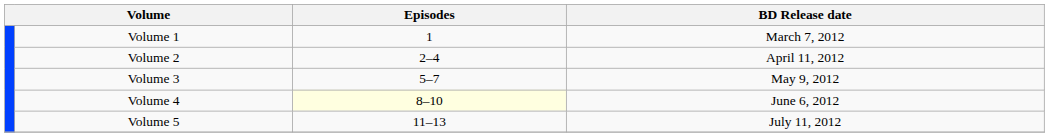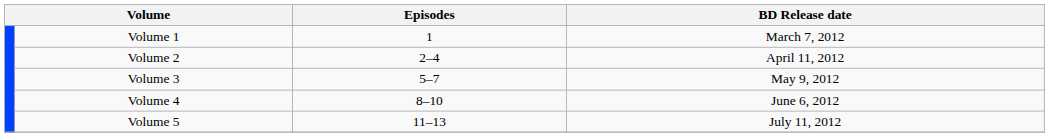(429, 100) lightyellow background -> (429, 100) no background
